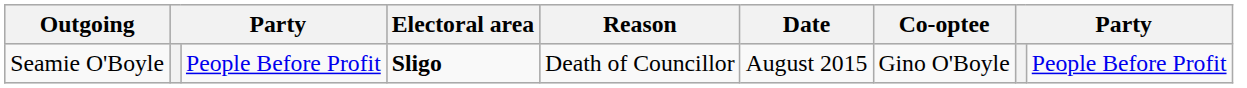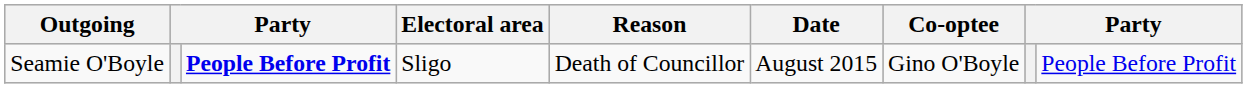(283, 63) normal -> (288, 63) bold
(417, 63) bold -> (426, 63) normal
